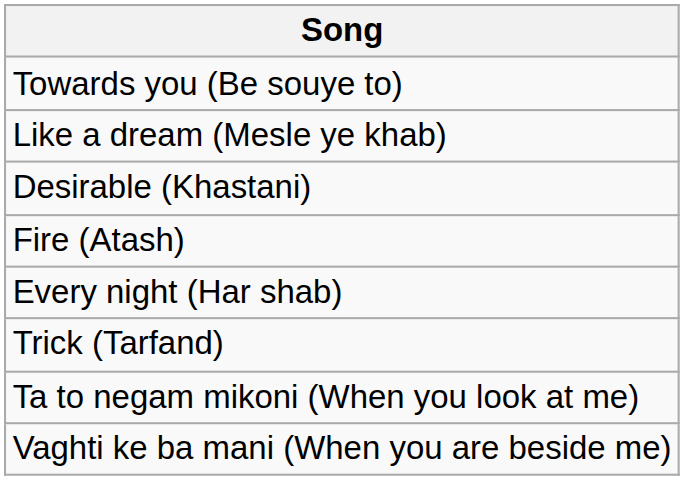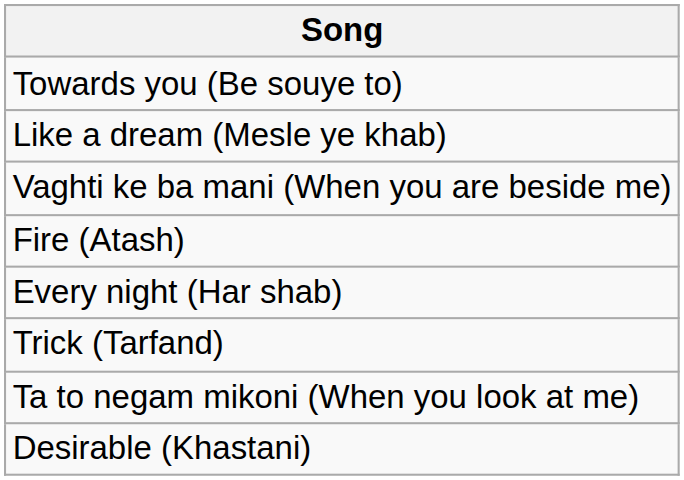(162, 187) Desirable (Khastani) -> (342, 187) Vaghti ke ba mani (When you are beside me)
(342, 448) Vaghti ke ba mani (When you are beside me) -> (162, 448) Desirable (Khastani)
